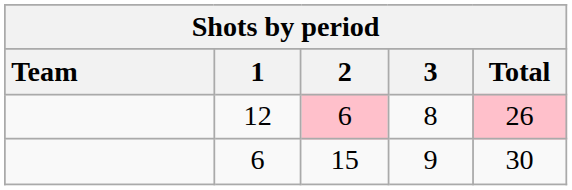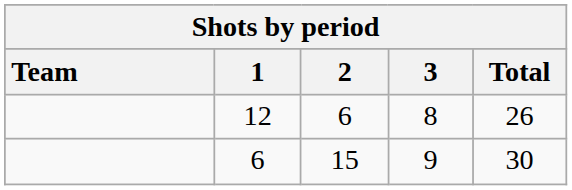(345, 116) pink background -> (345, 116) no background
(520, 116) pink background -> (520, 116) no background
